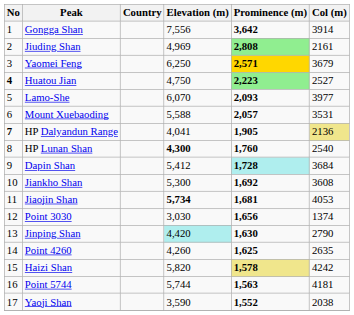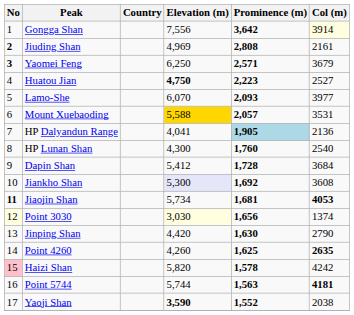(323, 30) no background -> (323, 30) lightyellow background
(9, 47) normal -> (9, 47) bold
(246, 47) lightgreen background -> (246, 47) no background
(9, 64) normal -> (9, 64) bold
(246, 64) gold background -> (246, 64) no background
(9, 81) bold -> (9, 81) normal
(179, 81) normal -> (179, 81) bold
(246, 81) lightgreen background -> (246, 81) no background
(179, 115) no background -> (179, 115) gold background
(9, 132) bold -> (9, 132) normal
(246, 132) no background -> (246, 132) lightblue background
(323, 132) khaki background -> (323, 132) no background
(179, 149) bold -> (179, 149) normal
(246, 166) paleturquoise background -> (246, 166) no background
(179, 183) no background -> (179, 183) lavender background
(12, 200) normal -> (12, 200) bold
(179, 200) bold -> (179, 200) normal
(323, 200) normal -> (323, 200) bold
(12, 217) no background -> (12, 217) lightyellow background
(179, 217) no background -> (179, 217) lightyellow background
(179, 234) paleturquoise background -> (179, 234) no background
(323, 251) normal -> (323, 251) bold
(12, 268) no background -> (12, 268) pink background
(246, 268) khaki background -> (246, 268) no background
(323, 285) normal -> (323, 285) bold
(179, 302) normal -> (179, 302) bold
